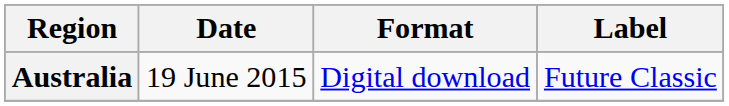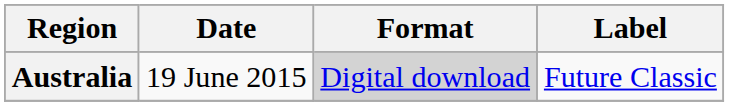(425, 76) no background -> (425, 76) lightgrey background
